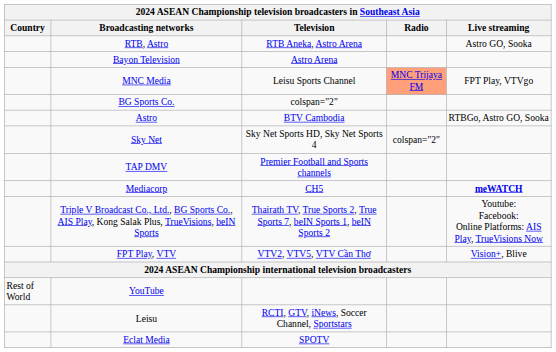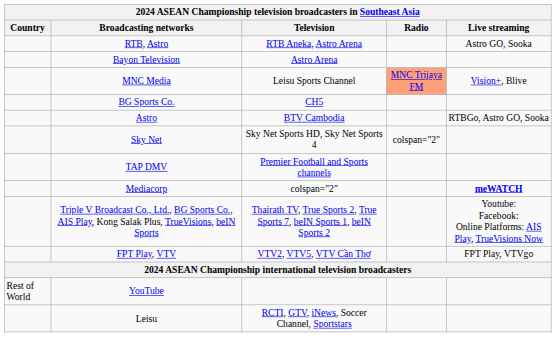(499, 81) FPT Play, VTVgo -> (499, 81) Vision+, Blive
(314, 102) colspan="2" -> (314, 102) CH5
(314, 188) CH5 -> (314, 188) colspan="2"
(499, 254) Vision+, Blive -> (499, 254) FPT Play, VTVgo
- row: (146, 340)
